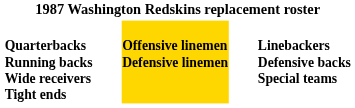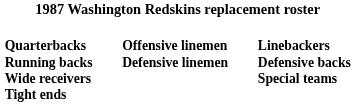(175, 53) gold background -> (175, 53) no background
